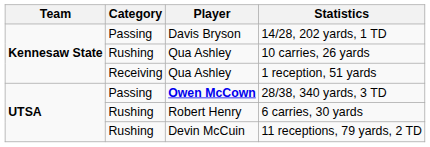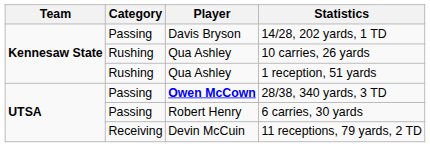(135, 73) Receiving -> (131, 73) Rushing
(131, 112) Rushing -> (130, 112) Passing
(131, 131) Rushing -> (135, 131) Receiving
